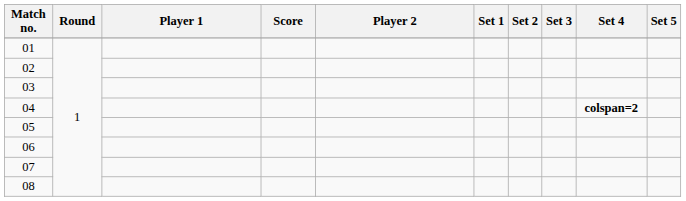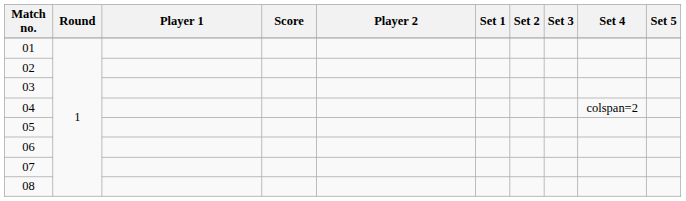(611, 107) bold -> (612, 107) normal
